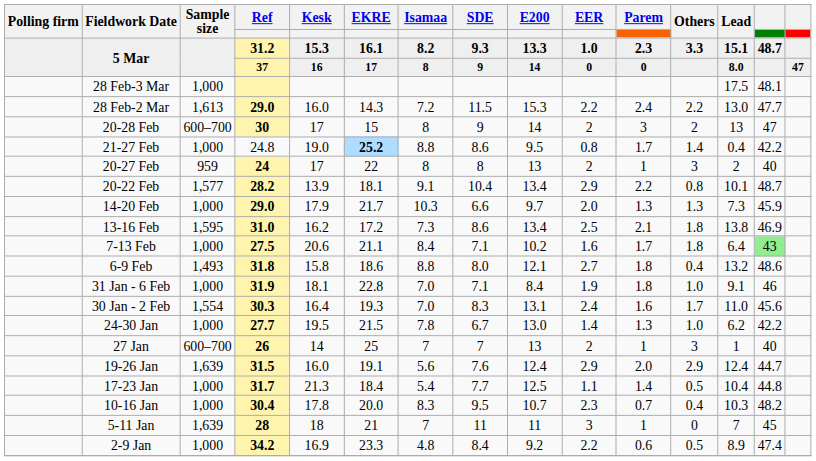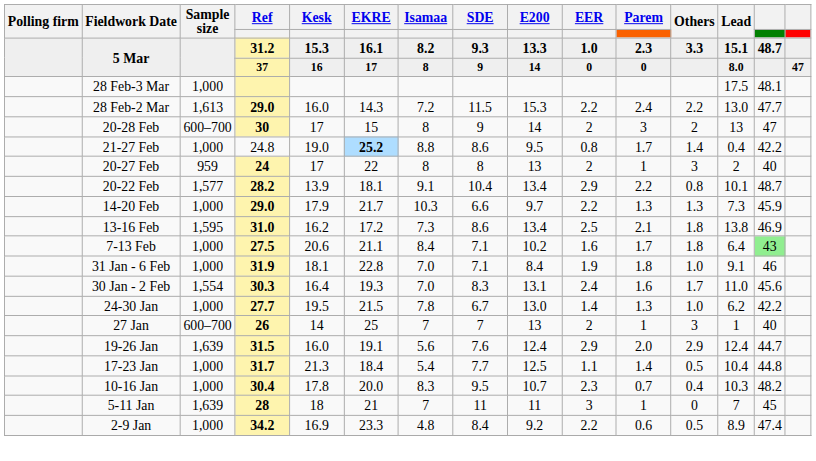(589, 207) 2.0 -> (589, 207) 2.2
- row: (131, 266)
